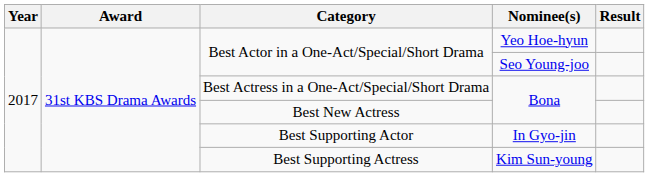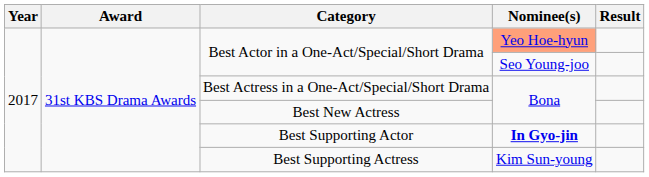(544, 40) no background -> (544, 40) lightsalmon background
(544, 135) normal -> (544, 135) bold
